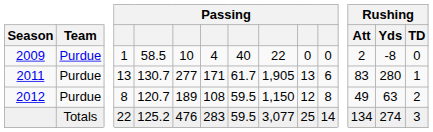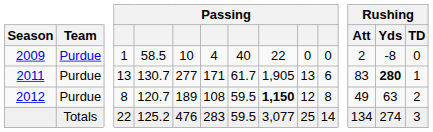(390, 76) normal -> (390, 76) bold
(278, 96) normal -> (278, 96) bold
